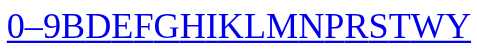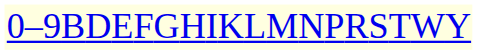(239, 26) no background -> (239, 26) lightyellow background
